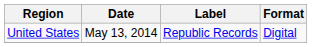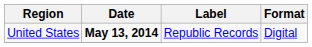(121, 33) normal -> (121, 33) bold
